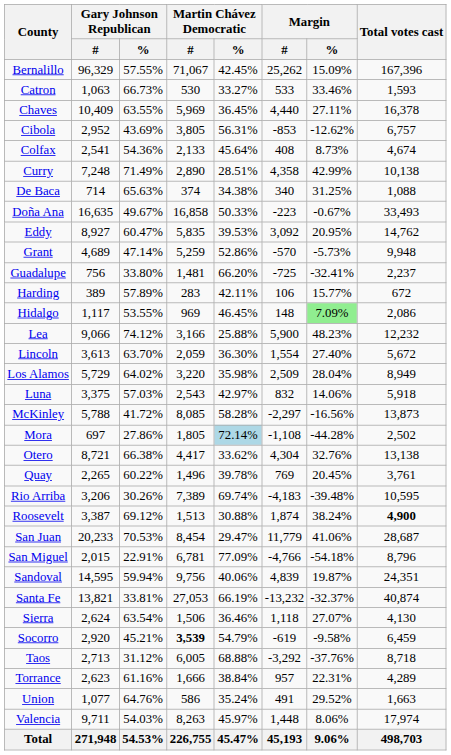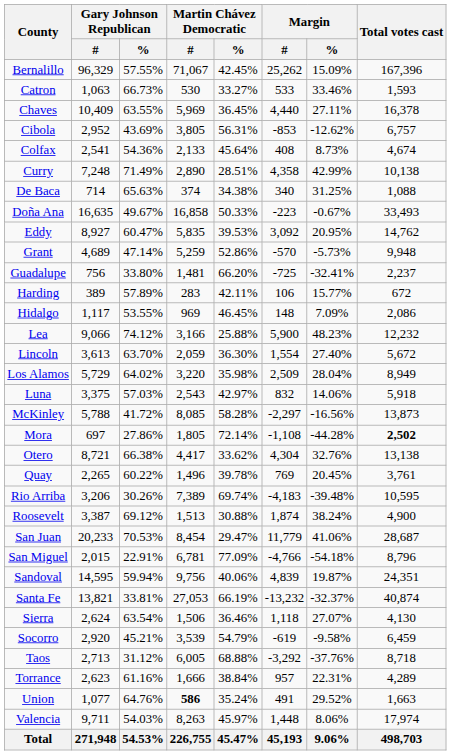(332, 313) lightgreen background -> (332, 313) no background
(238, 435) lightblue background -> (238, 435) no background
(401, 435) normal -> (401, 435) bold
(401, 516) bold -> (401, 516) normal
(191, 638) bold -> (191, 638) normal
(191, 698) normal -> (191, 698) bold
